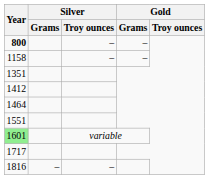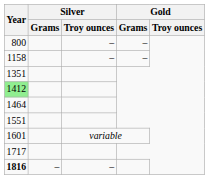(19, 43) bold -> (19, 43) normal
(16, 89) no background -> (16, 89) lightgreen background
(16, 136) lightgreen background -> (16, 136) no background
(16, 167) normal -> (16, 167) bold
